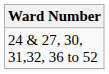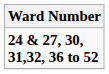(53, 48) normal -> (53, 48) bold
